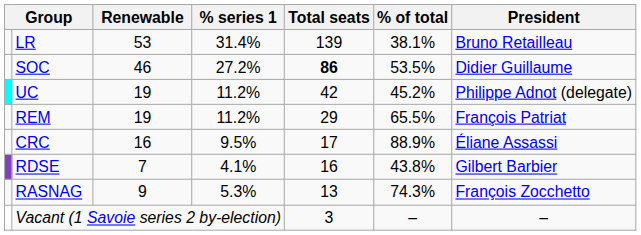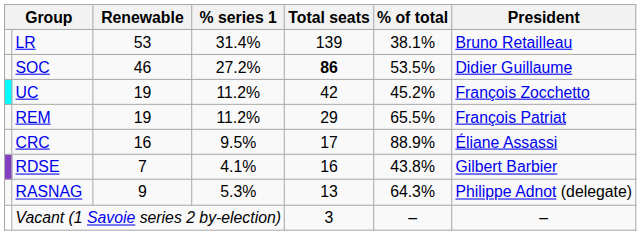(544, 92) Philippe Adnot (delegate) -> (523, 92) François Zocchetto
(413, 192) 74.3% -> (413, 192) 64.3%
(523, 192) François Zocchetto -> (544, 192) Philippe Adnot (delegate)
